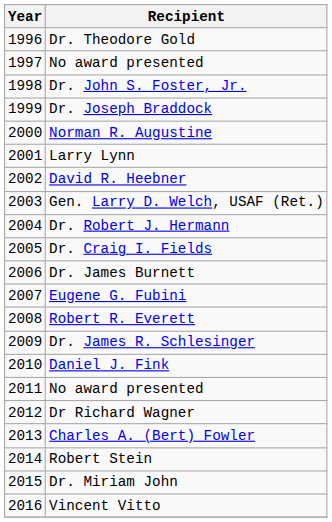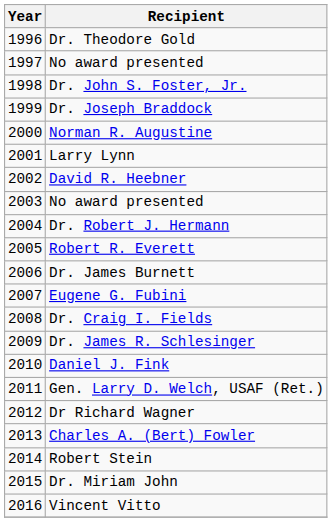(186, 203) Gen. Larry D. Welch, USAF (Ret.) -> (126, 203) No award presented
(131, 249) Dr. Craig I. Fields -> (122, 249) Robert R. Everett
(122, 319) Robert R. Everett -> (131, 319) Dr. Craig I. Fields
(126, 389) No award presented -> (186, 389) Gen. Larry D. Welch, USAF (Ret.)
